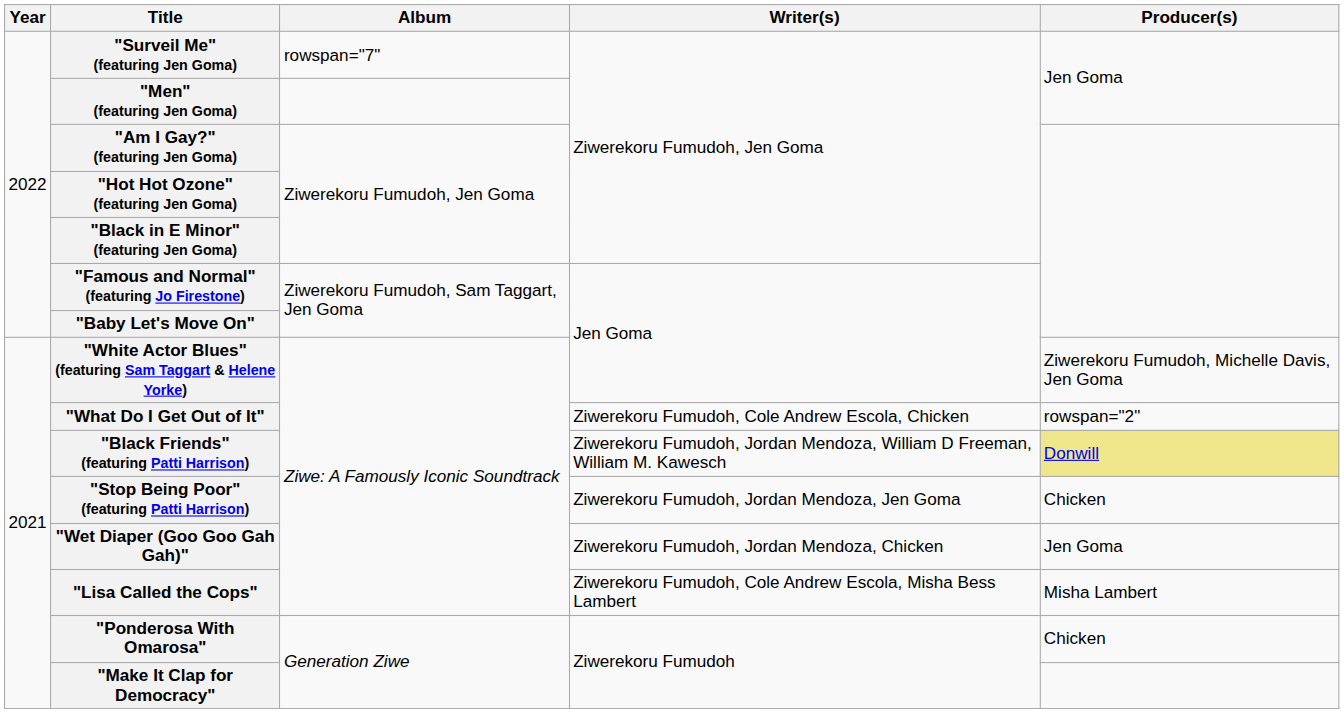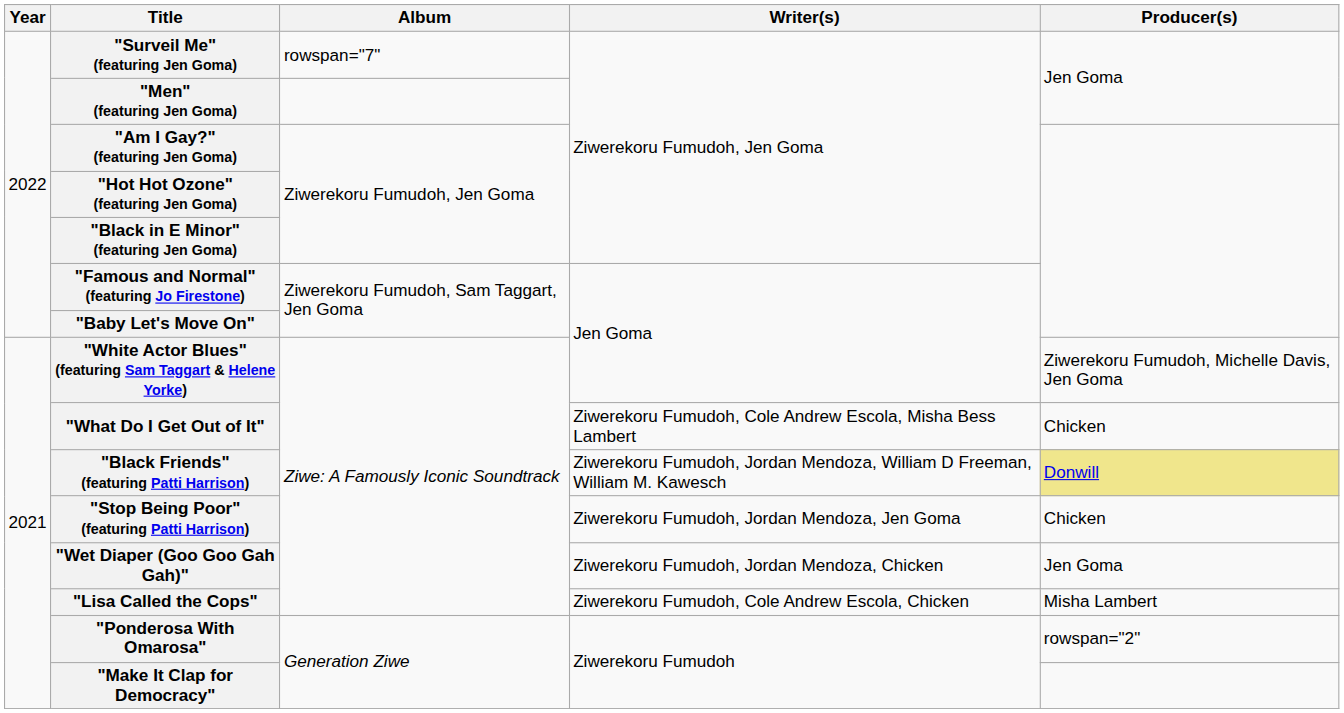(771, 416) Ziwerekoru Fumudoh, Cole Andrew Escola, Chicken -> (784, 426) Ziwerekoru Fumudoh, Cole Andrew Escola, Misha Bess Lambert
(1092, 416) rowspan="2" -> (1075, 426) Chicken
(784, 592) Ziwerekoru Fumudoh, Cole Andrew Escola, Misha Bess Lambert -> (771, 602) Ziwerekoru Fumudoh, Cole Andrew Escola, Chicken
(1075, 638) Chicken -> (1092, 638) rowspan="2"
